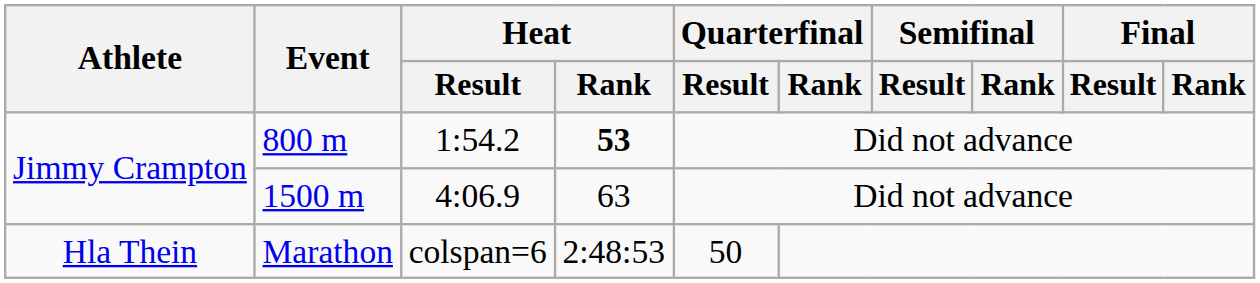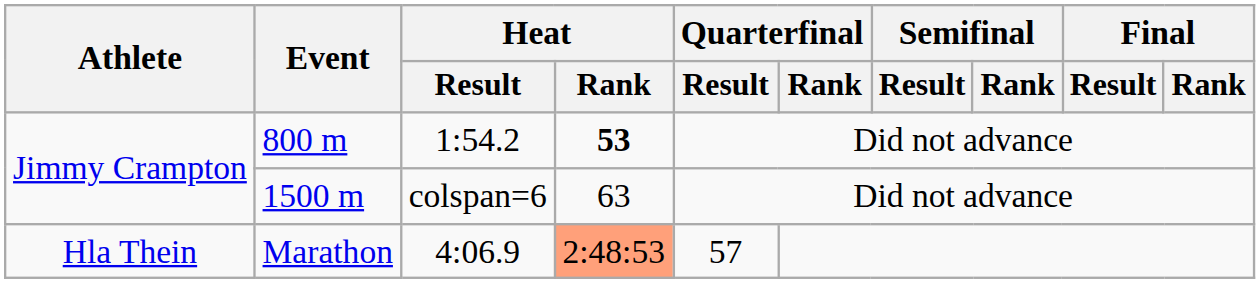(478, 195) 4:06.9 -> (478, 195) colspan=6
(478, 250) colspan=6 -> (478, 250) 4:06.9
(614, 250) no background -> (614, 250) lightsalmon background
(726, 250) 50 -> (726, 250) 57
